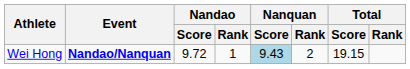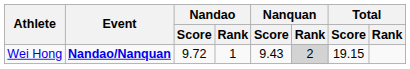(271, 54) lightblue background -> (271, 54) no background
(310, 54) no background -> (310, 54) lightgrey background
